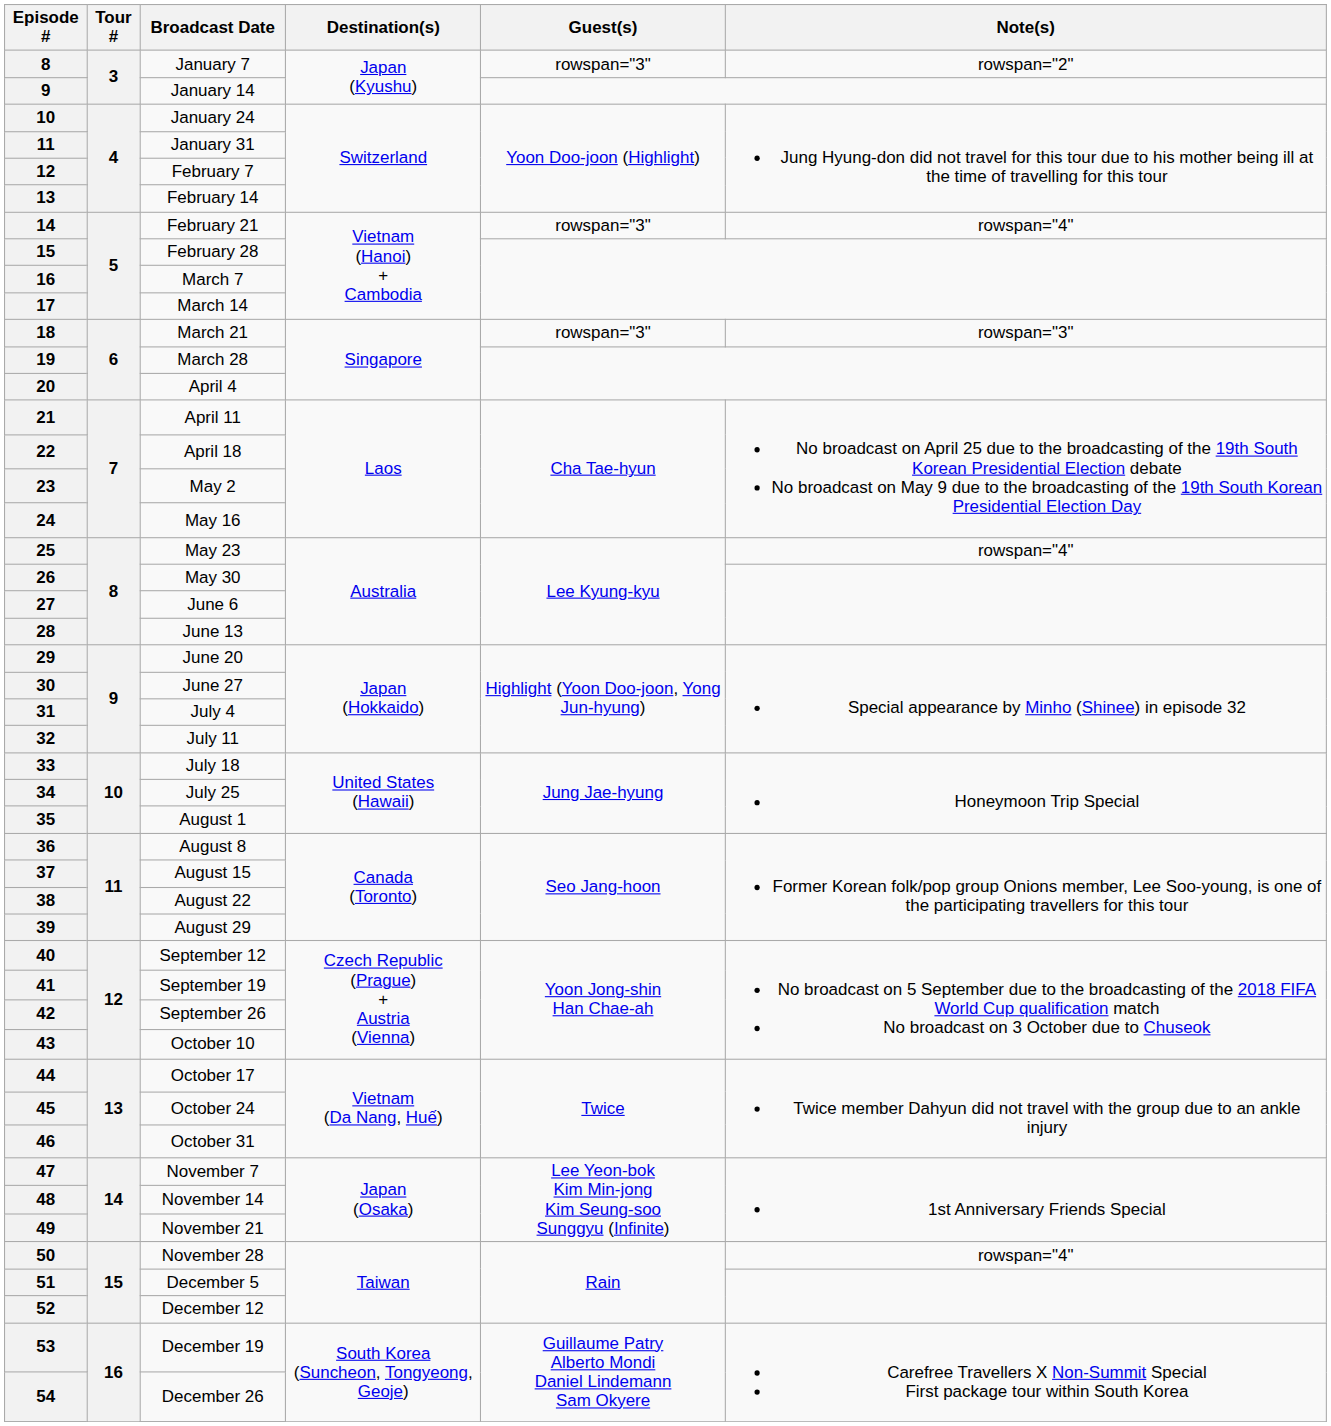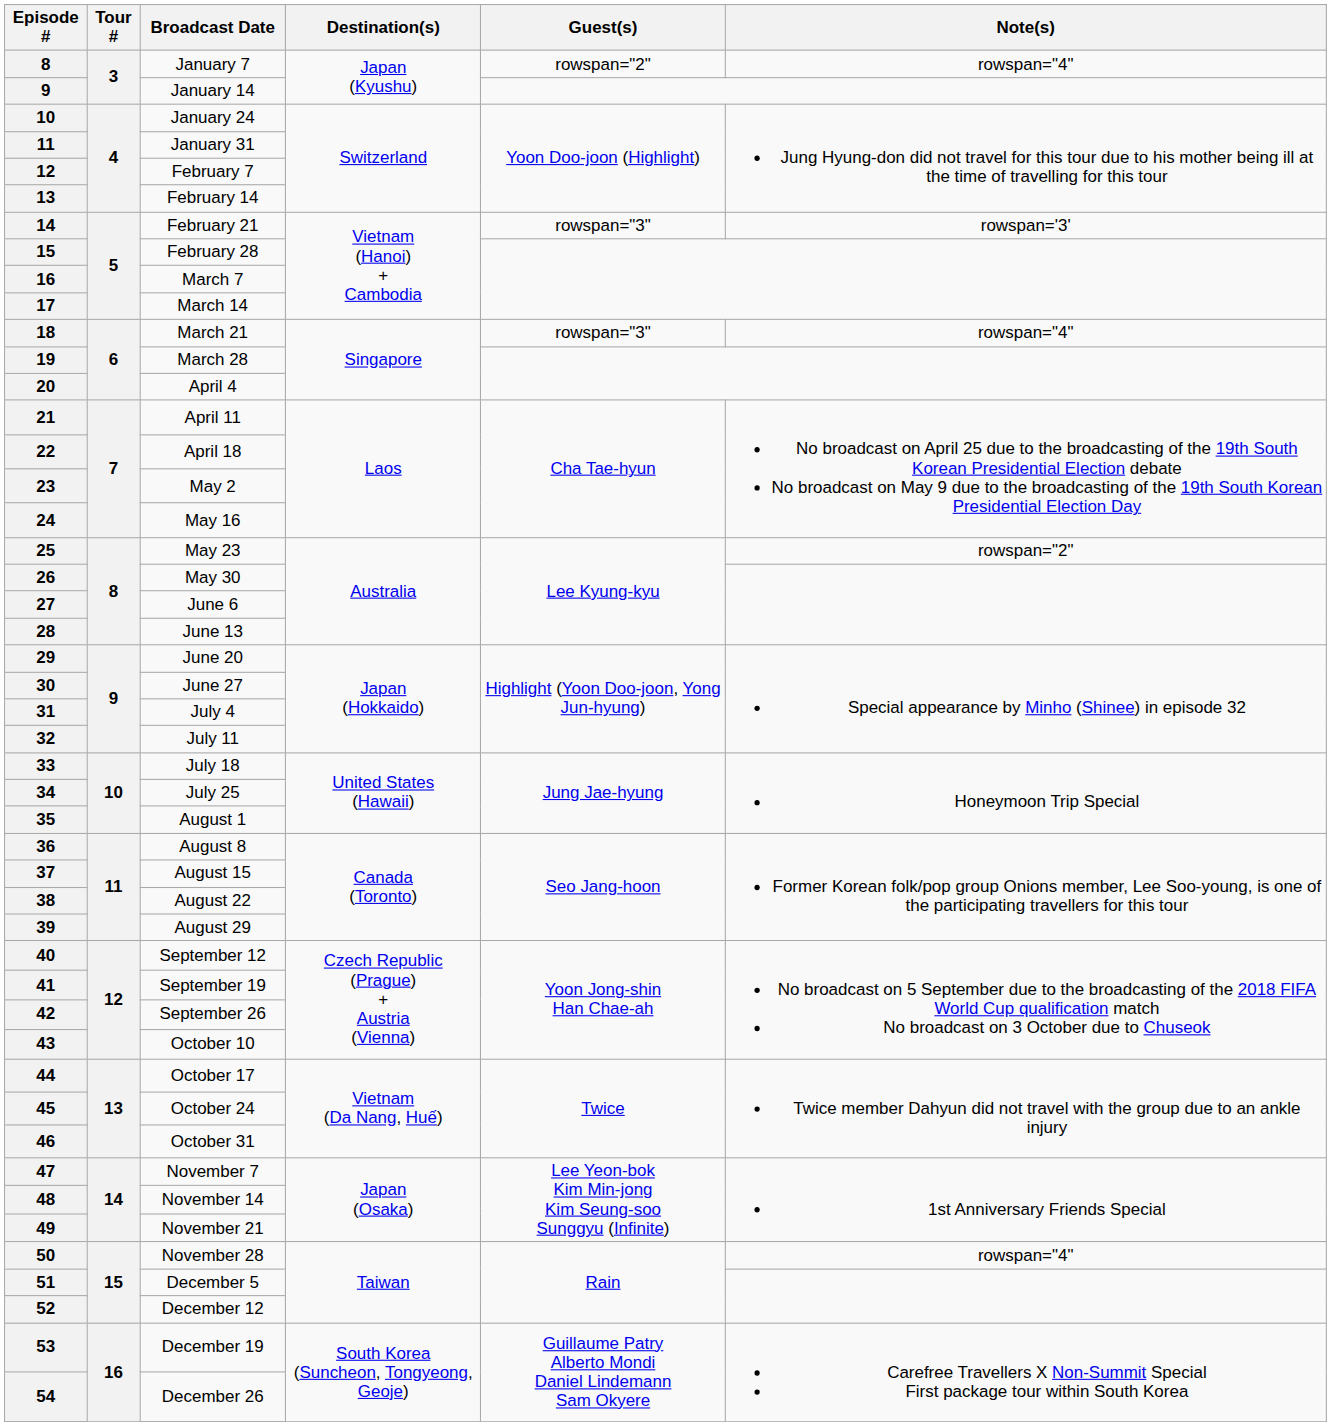(603, 63) rowspan="3" -> (603, 63) rowspan="2"
(1026, 63) rowspan="2" -> (1026, 63) rowspan="4"
(1026, 225) rowspan="4" -> (1026, 225) rowspan='3'
(1026, 332) rowspan="3" -> (1026, 332) rowspan="4"
(1026, 550) rowspan="4" -> (1026, 550) rowspan="2"
